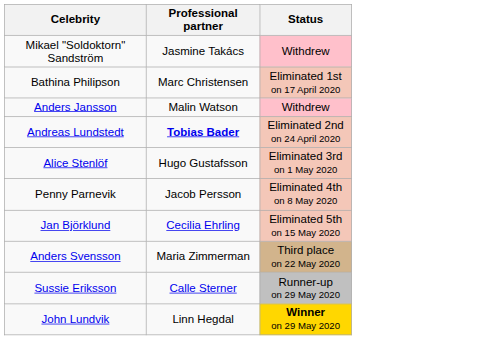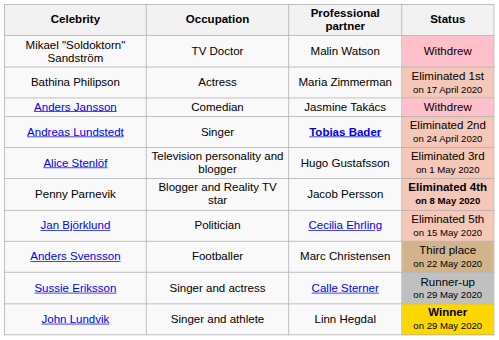+ column: (218, 20)
(203, 51) Jasmine Takács -> (345, 51) Malin Watson
(203, 82) Marc Christensen -> (345, 82) Maria Zimmerman
(203, 107) Malin Watson -> (345, 107) Jasmine Takács
(306, 194) normal -> (448, 194) bold
(203, 256) Maria Zimmerman -> (345, 256) Marc Christensen
